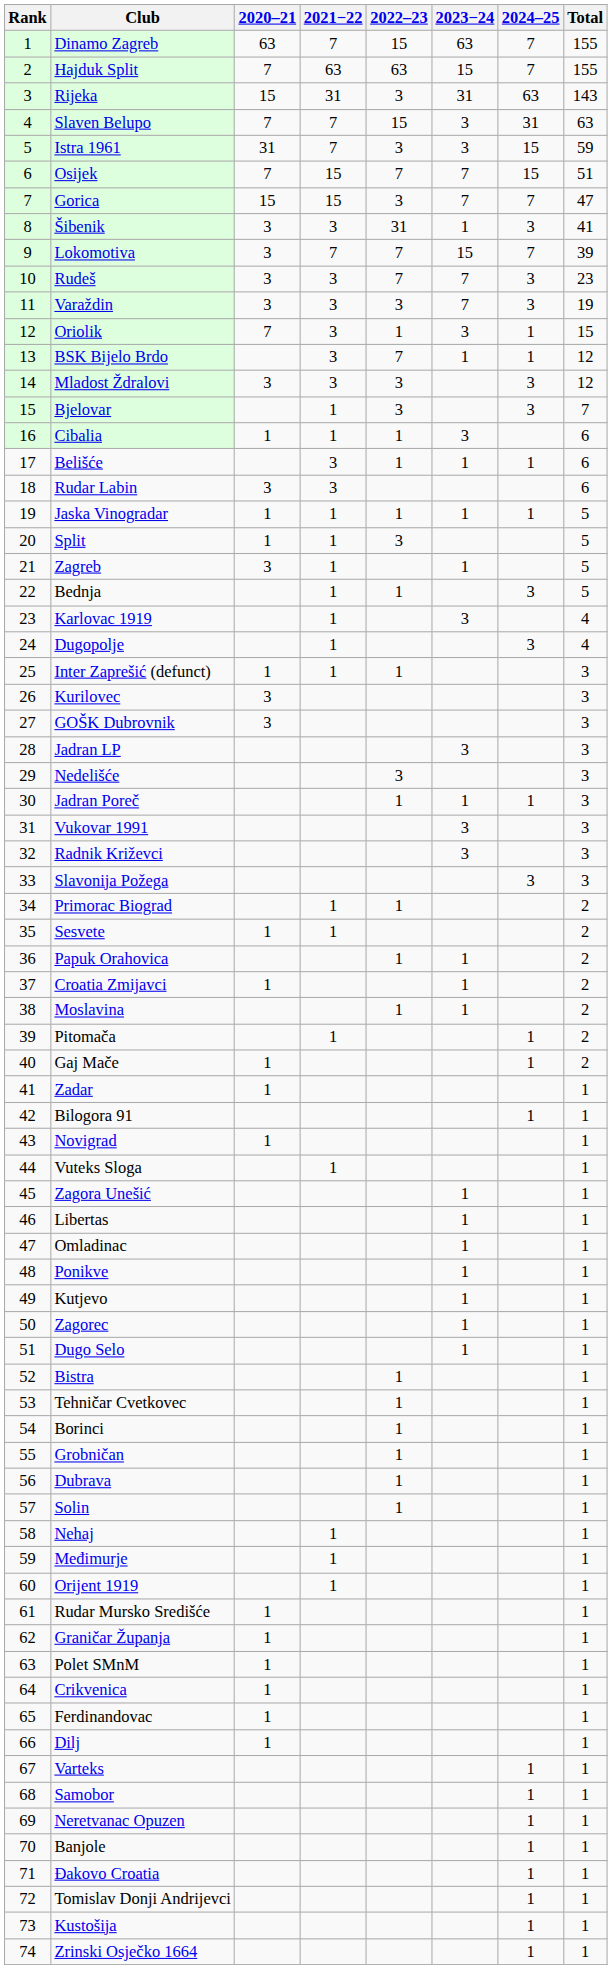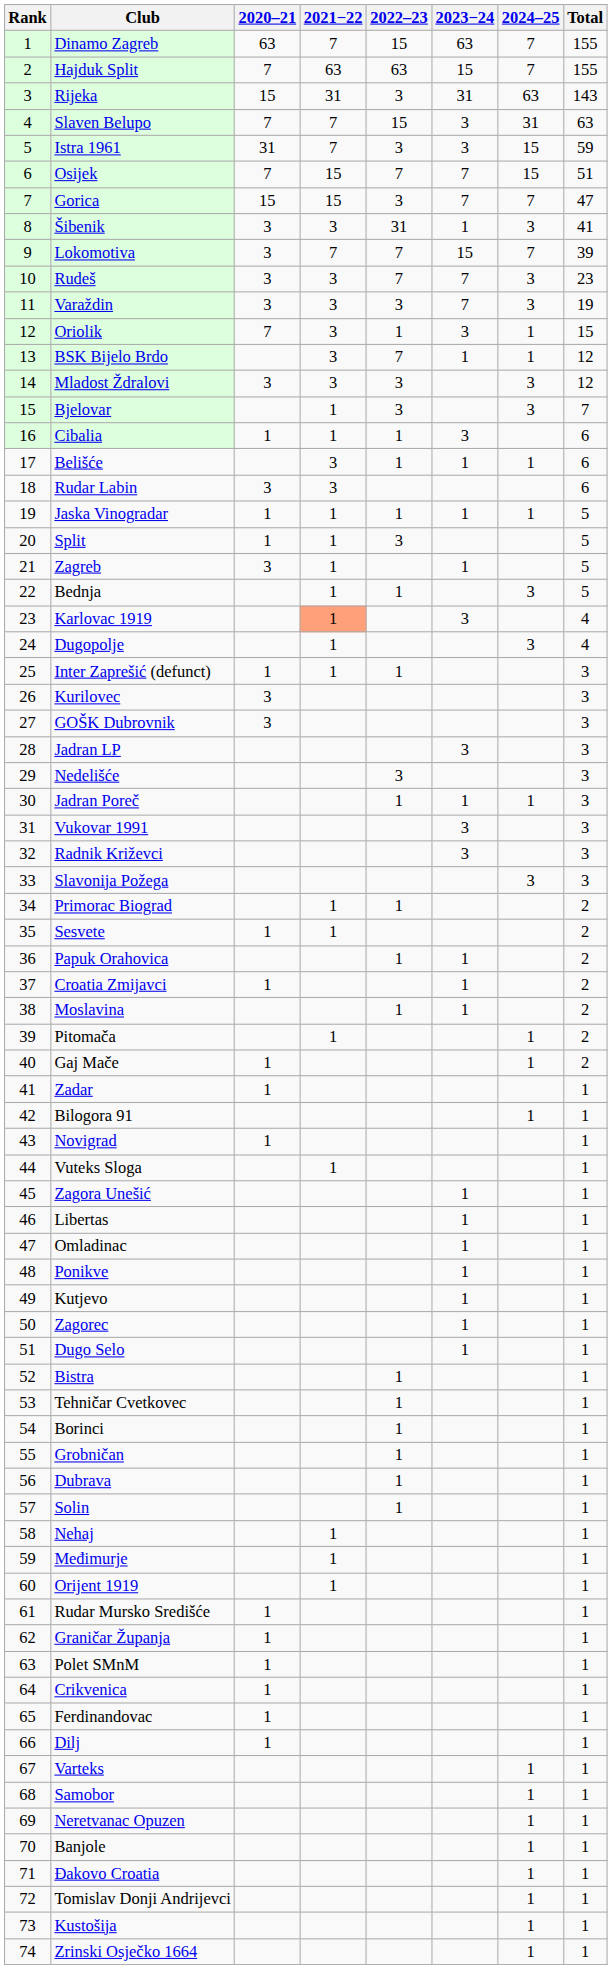(333, 618) no background -> (333, 618) lightsalmon background
